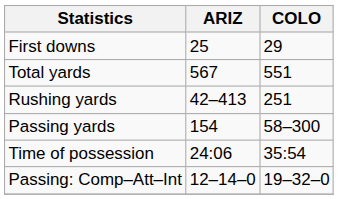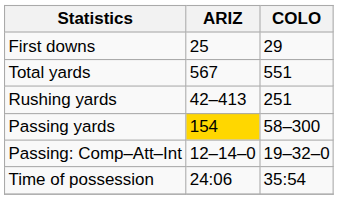(204, 126) no background -> (204, 126) gold background
rows swapped: (95, 180) <-> (81, 153)
